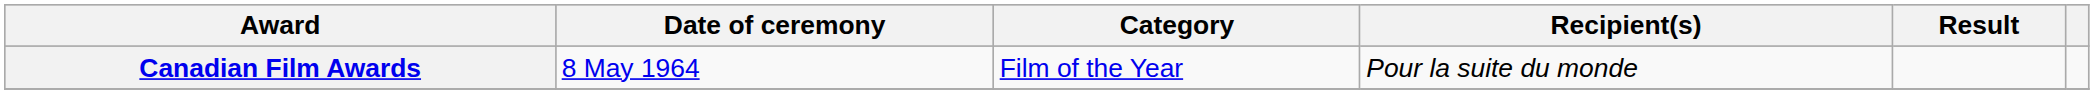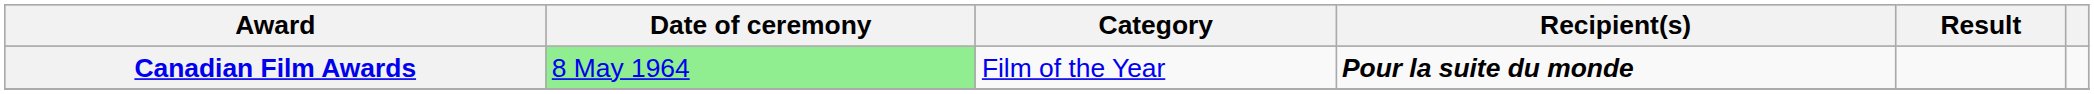(631, 67) no background -> (621, 67) lightgreen background
(1502, 67) normal -> (1488, 67) bold
